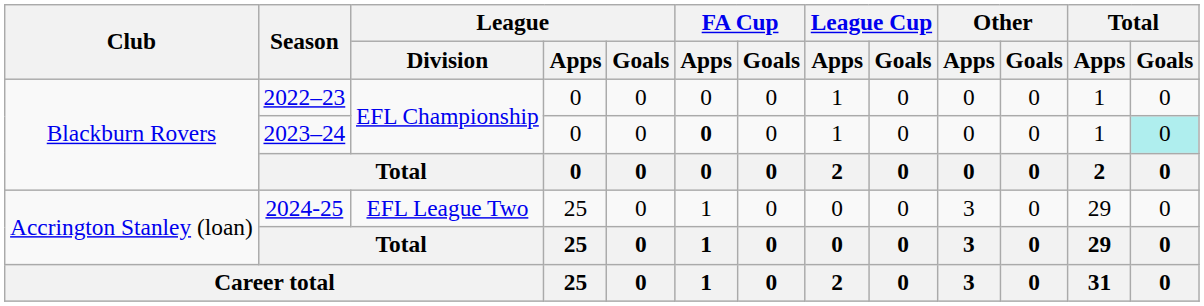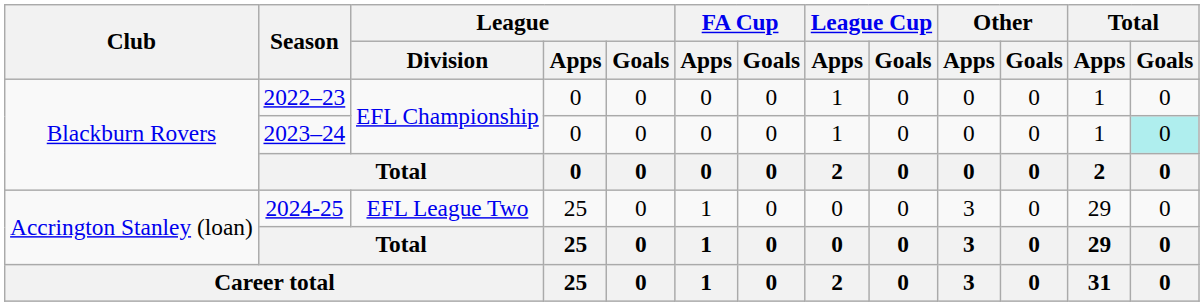(706, 134) bold -> (706, 134) normal
